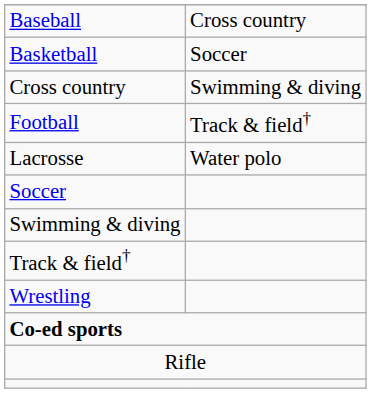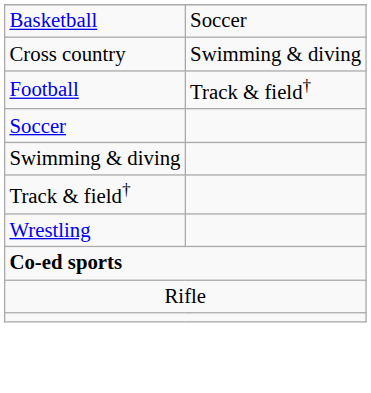- row: (45, 20)
- row: (46, 158)
